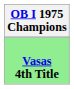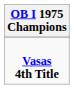(37, 67) lightgreen background -> (37, 67) no background
